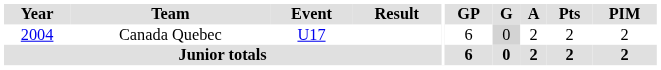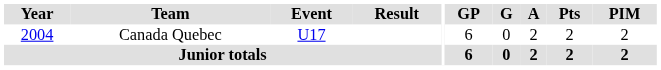(506, 34) lightgrey background -> (506, 34) no background
